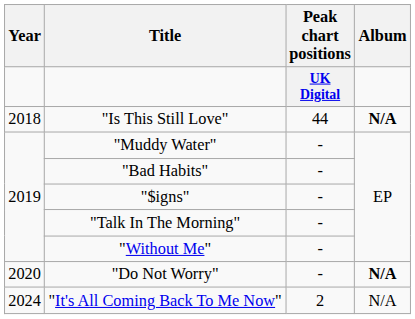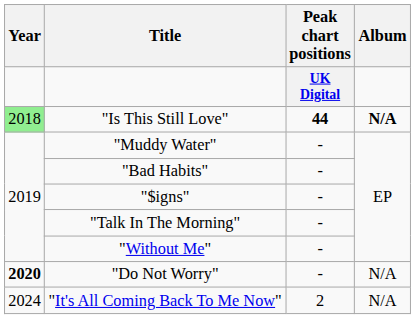(25, 119) no background -> (25, 119) lightgreen background
(320, 119) normal -> (320, 119) bold
(25, 274) normal -> (25, 274) bold
(383, 274) bold -> (383, 274) normal
